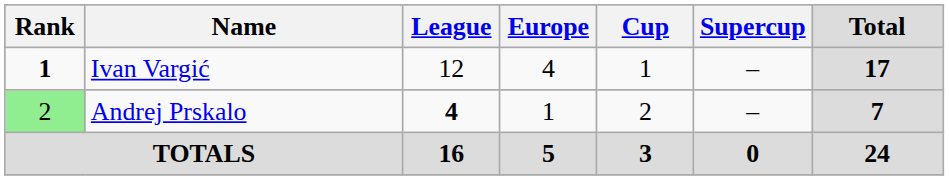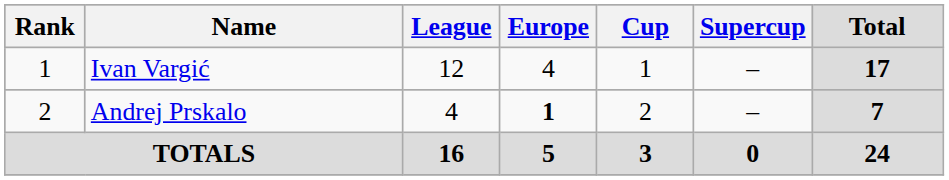(45, 68) bold -> (45, 68) normal
(45, 111) lightgreen background -> (45, 111) no background
(451, 111) bold -> (451, 111) normal
(548, 111) normal -> (548, 111) bold
